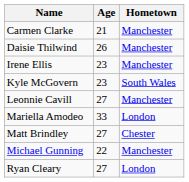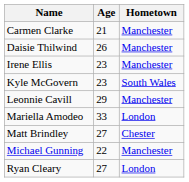(102, 99) 27 -> (102, 99) 29
